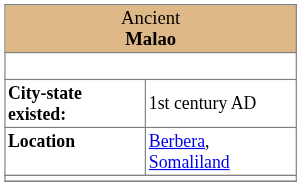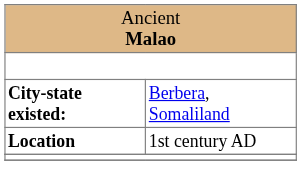(203, 103) 1st century AD -> (189, 103) Berbera, Somaliland
(189, 151) Berbera, Somaliland -> (203, 140) 1st century AD
